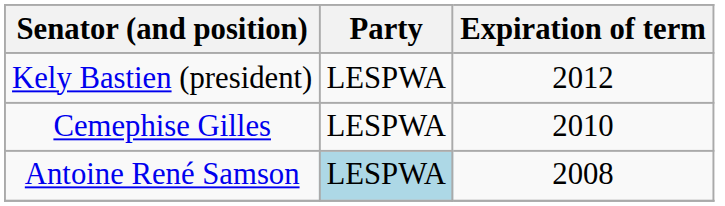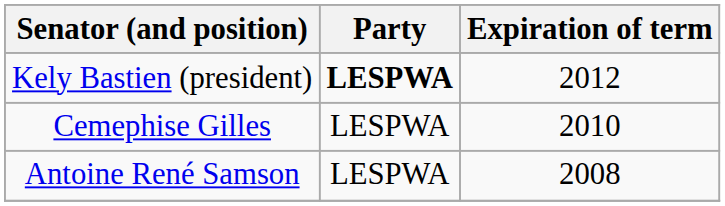(386, 77) normal -> (390, 77) bold
(386, 175) lightblue background -> (390, 175) no background
